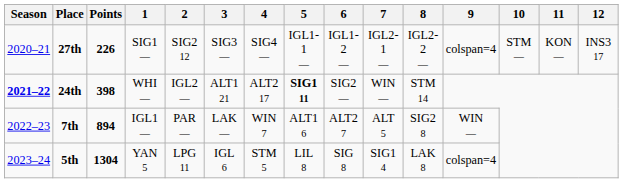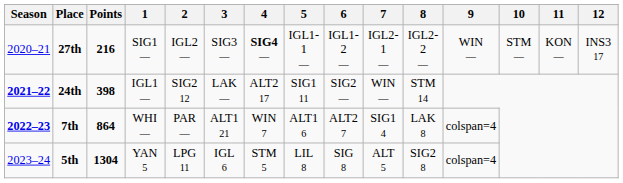(106, 49) 226 -> (106, 49) 216
(185, 49) SIG2 12 -> (185, 49) IGL2 —
(264, 49) normal -> (264, 49) bold
(471, 49) colspan=4 -> (471, 49) WIN —
(145, 91) WHI — -> (145, 91) IGL1 —
(185, 91) IGL2 — -> (185, 91) SIG2 12
(224, 91) ALT1 21 -> (224, 91) LAK —
(304, 91) bold -> (304, 91) normal
(29, 126) normal -> (29, 126) bold
(106, 126) 894 -> (106, 126) 864
(145, 126) IGL1 — -> (145, 126) WHI —
(224, 126) LAK — -> (224, 126) ALT1 21
(383, 126) ALT 5 -> (383, 126) SIG1 4
(423, 126) SIG2 8 -> (423, 126) LAK 8
(471, 126) WIN — -> (471, 126) colspan=4
(383, 160) SIG1 4 -> (383, 160) ALT 5
(423, 160) LAK 8 -> (423, 160) SIG2 8
